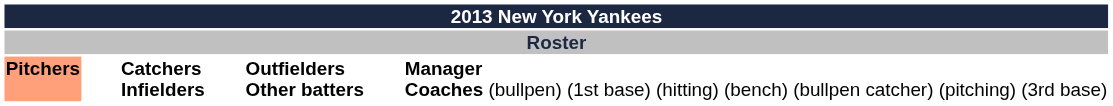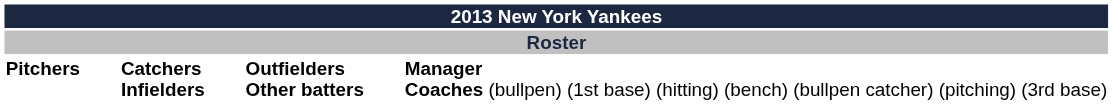(43, 68) lightsalmon background -> (43, 68) no background
